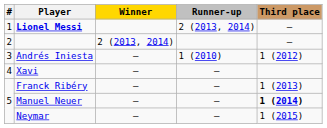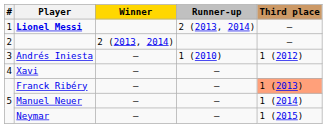(281, 86) no background -> (281, 86) lightsalmon background
(281, 101) bold -> (281, 101) normal
